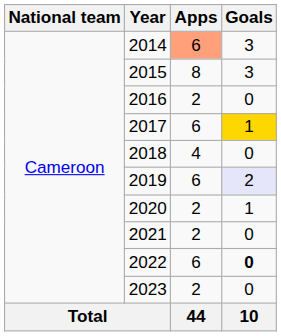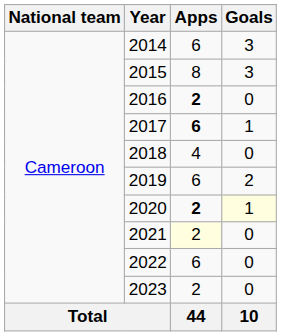(196, 45) lightsalmon background -> (196, 45) no background
(196, 99) normal -> (196, 99) bold
(196, 126) normal -> (196, 126) bold
(249, 126) gold background -> (249, 126) no background
(249, 180) lavender background -> (249, 180) no background
(196, 208) normal -> (196, 208) bold
(249, 208) no background -> (249, 208) lightyellow background
(196, 235) no background -> (196, 235) lightyellow background
(249, 262) bold -> (249, 262) normal
